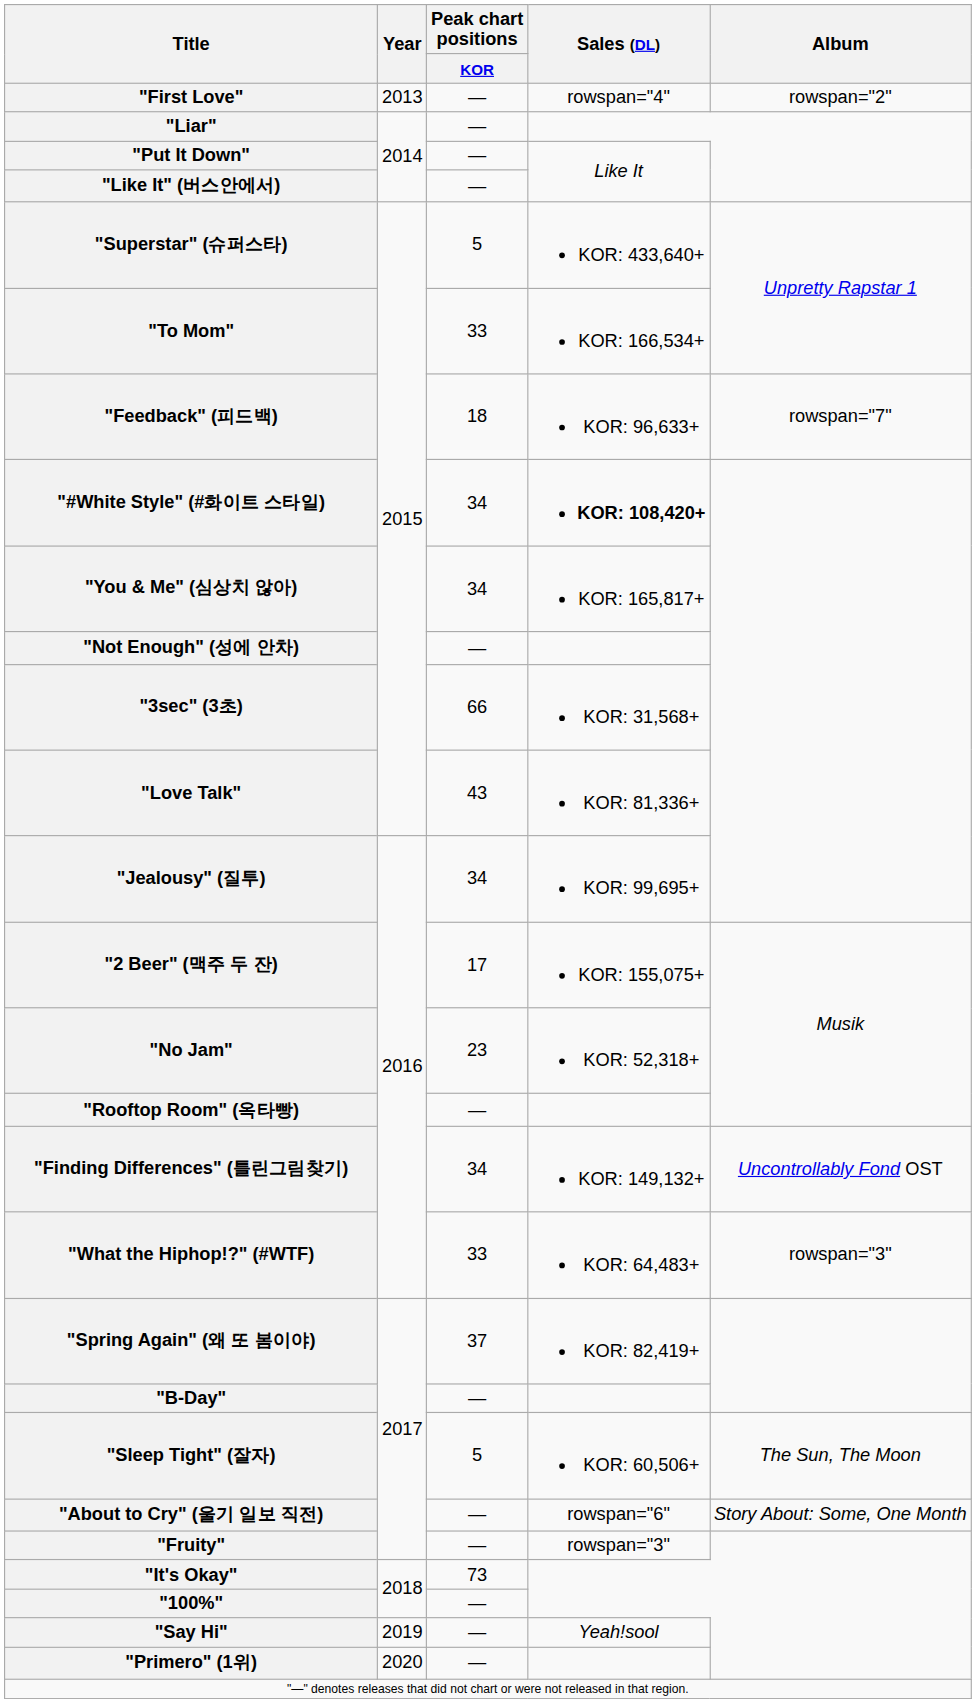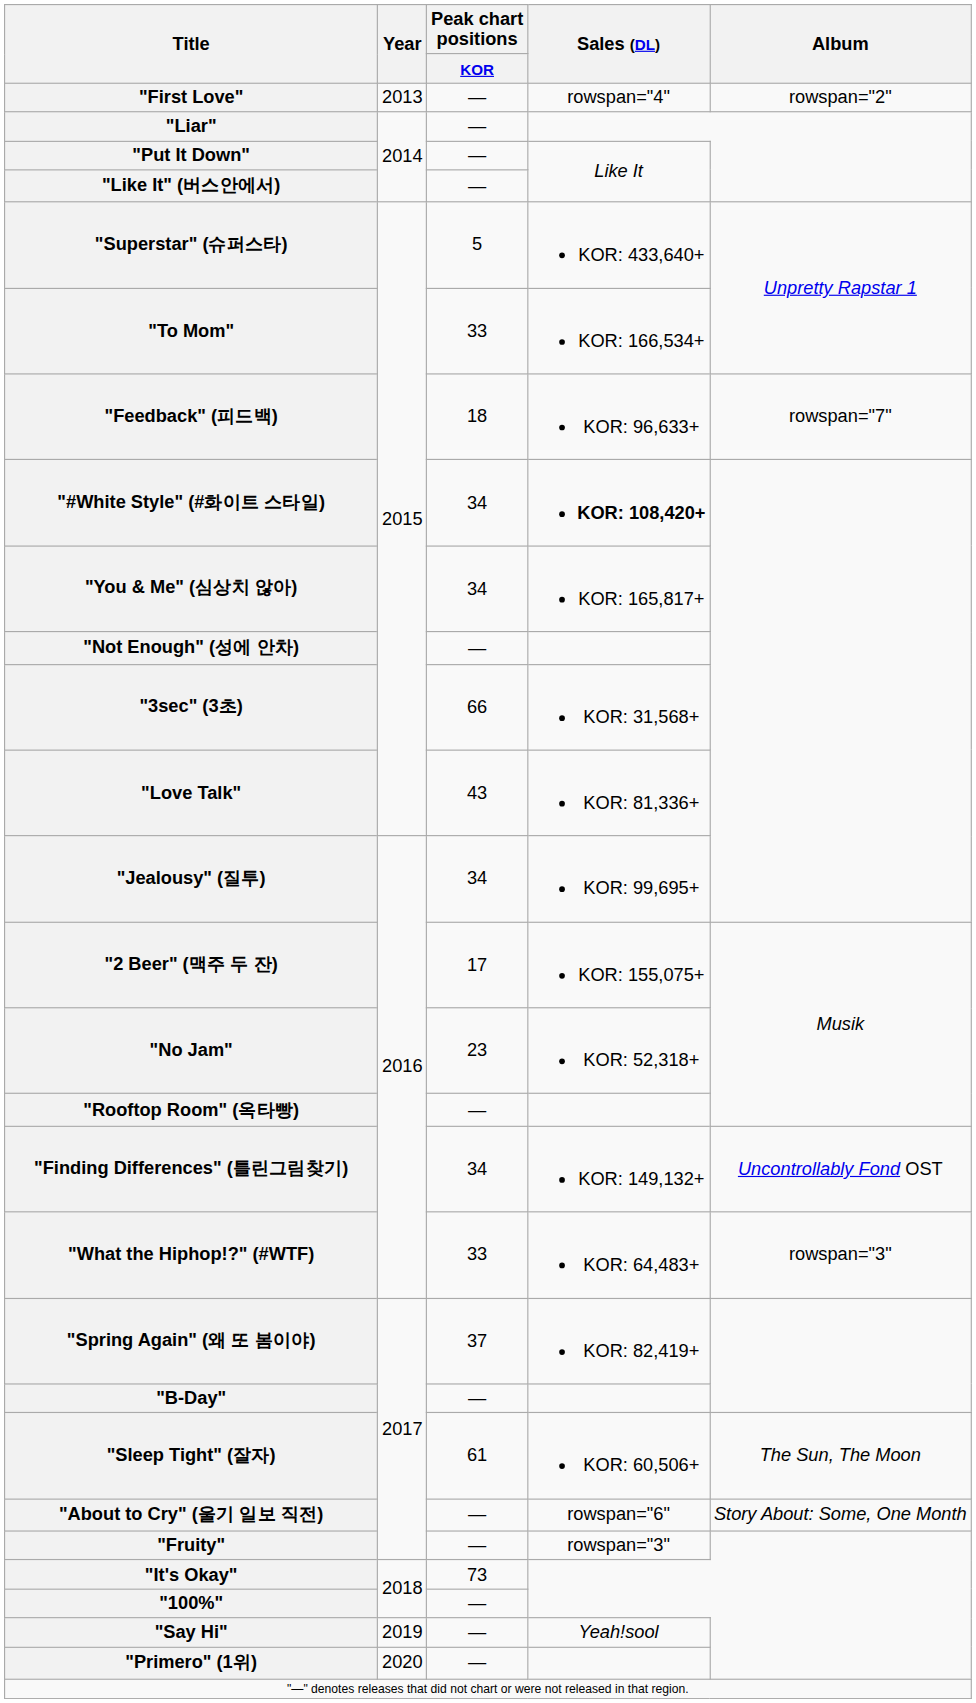(477, 1455) 5 -> (477, 1455) 61
